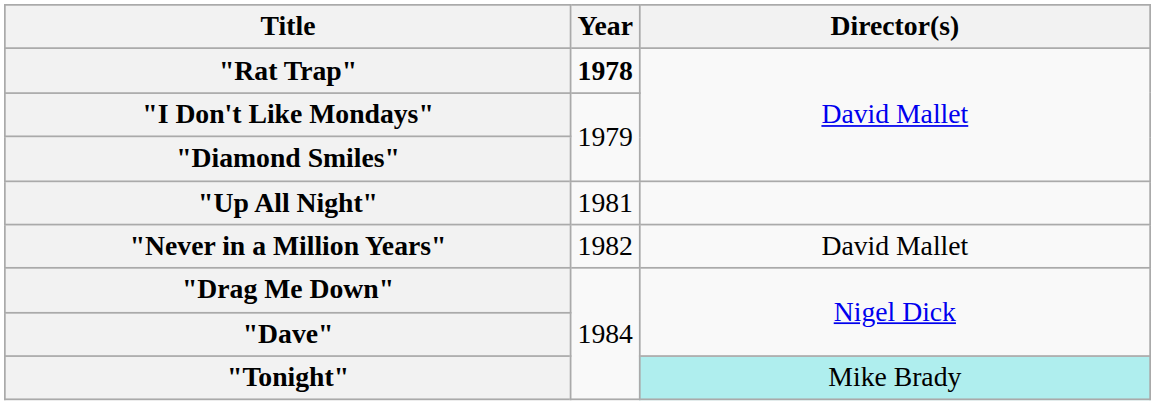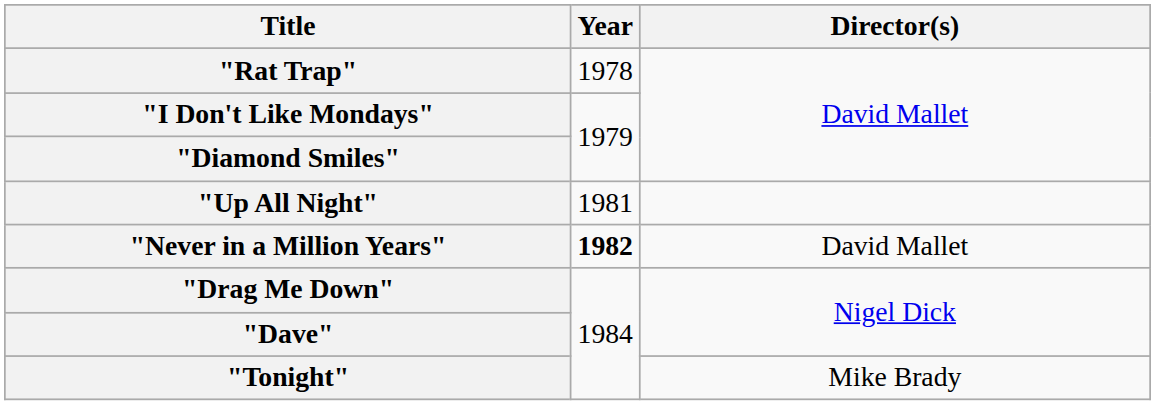(605, 70) bold -> (605, 70) normal
(605, 245) normal -> (605, 245) bold
(895, 377) paleturquoise background -> (895, 377) no background
